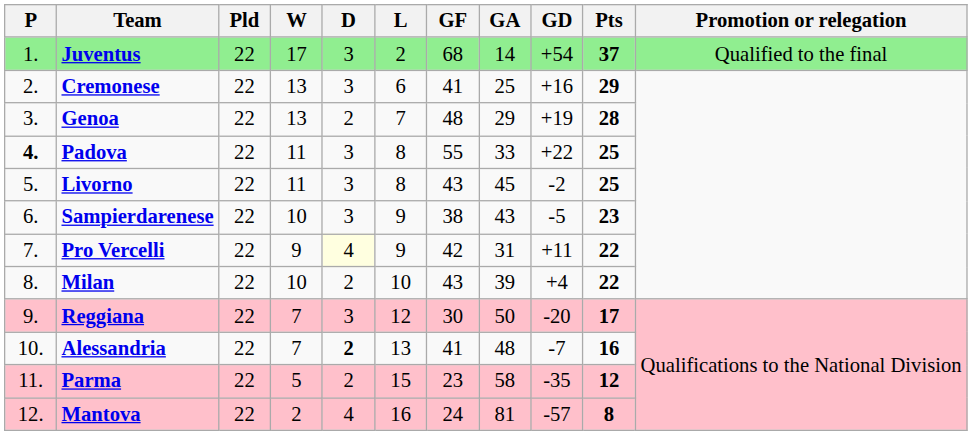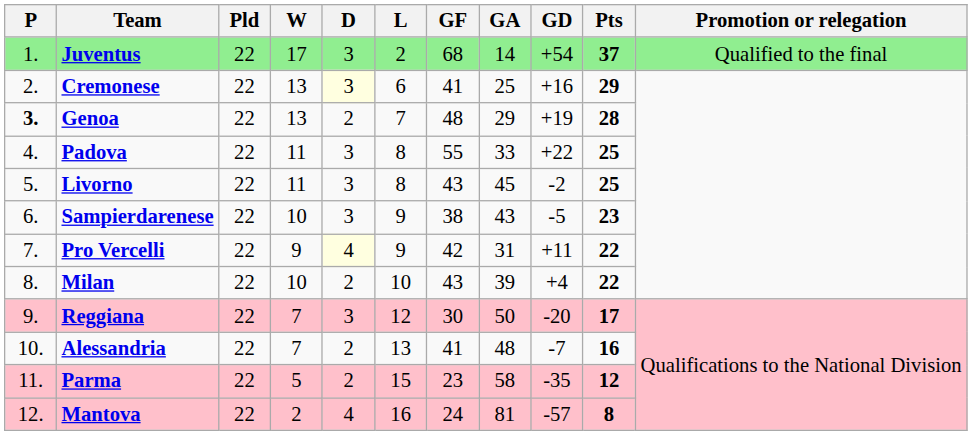(349, 86) no background -> (349, 86) lightyellow background
(31, 119) normal -> (31, 119) bold
(31, 151) bold -> (31, 151) normal
(349, 348) bold -> (349, 348) normal
